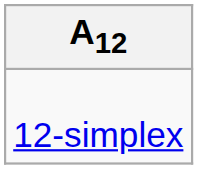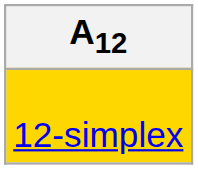(98, 134) no background -> (98, 134) gold background
